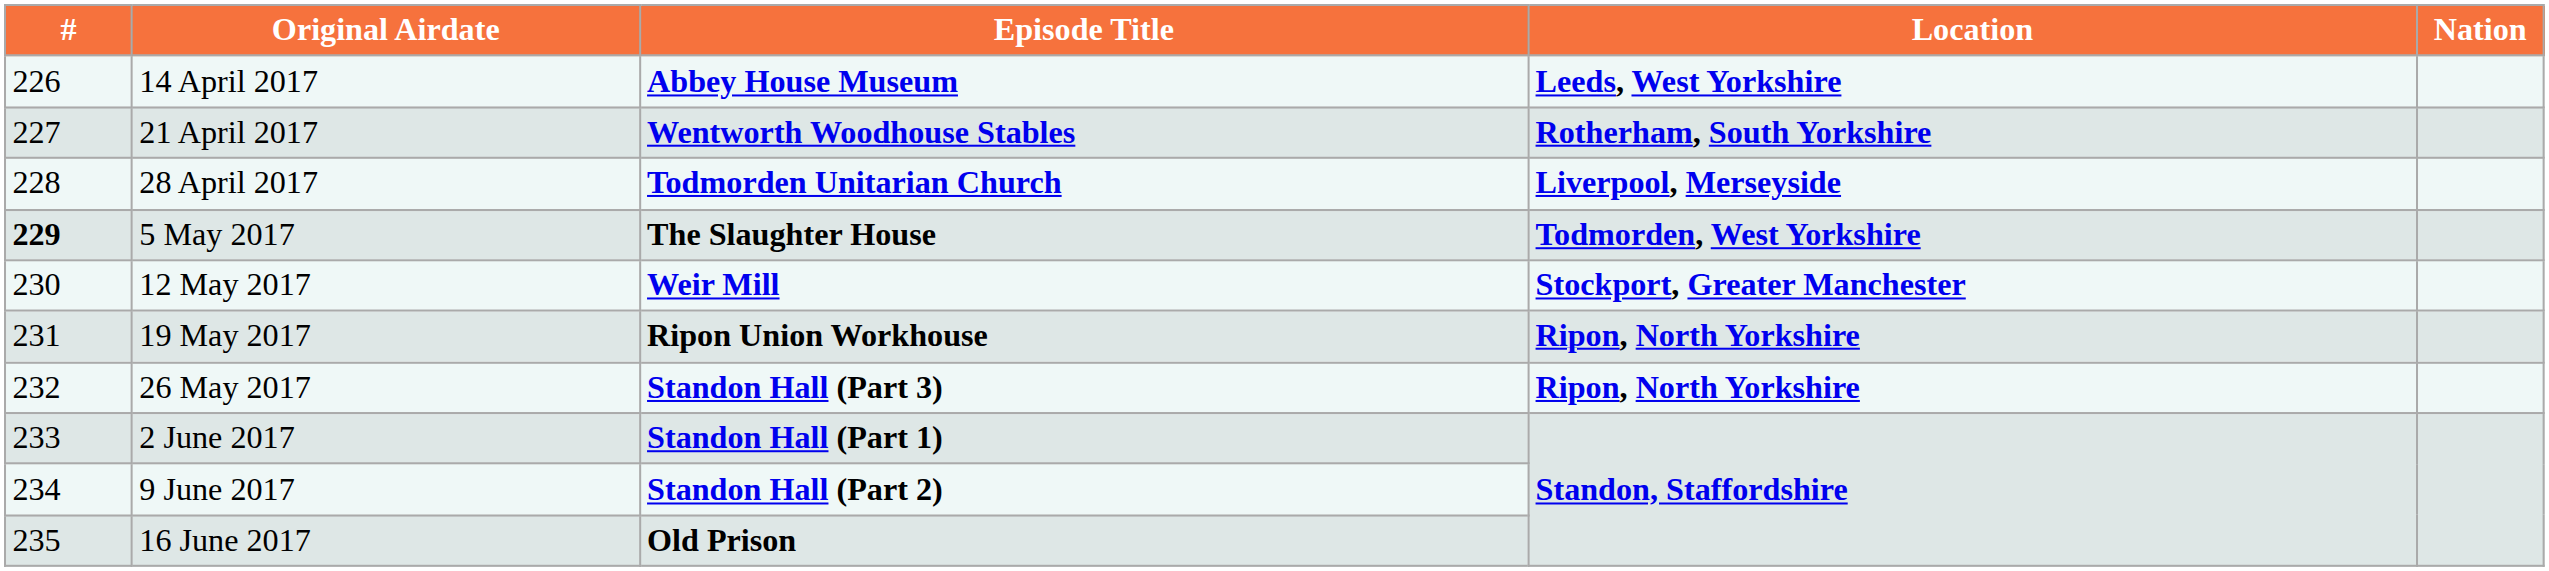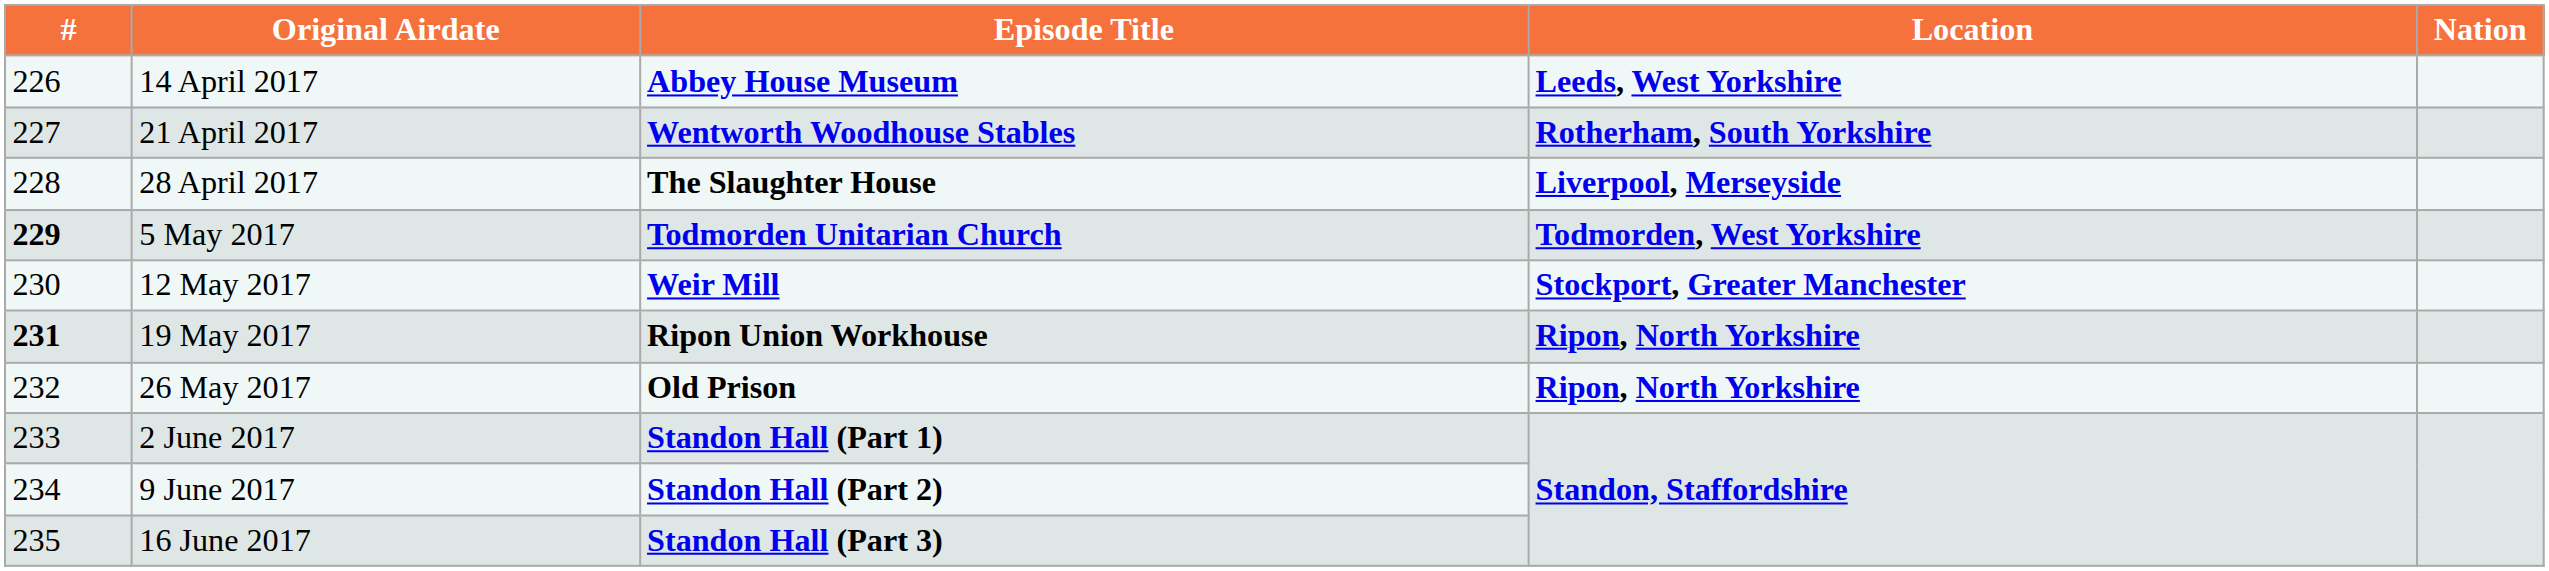(854, 183) Todmorden Unitarian Church -> (791, 183) The Slaughter House
(791, 234) The Slaughter House -> (854, 234) Todmorden Unitarian Church
(37, 336) normal -> (37, 336) bold
(795, 387) Standon Hall (Part 3) -> (722, 387) Old Prison
(722, 540) Old Prison -> (795, 540) Standon Hall (Part 3)
